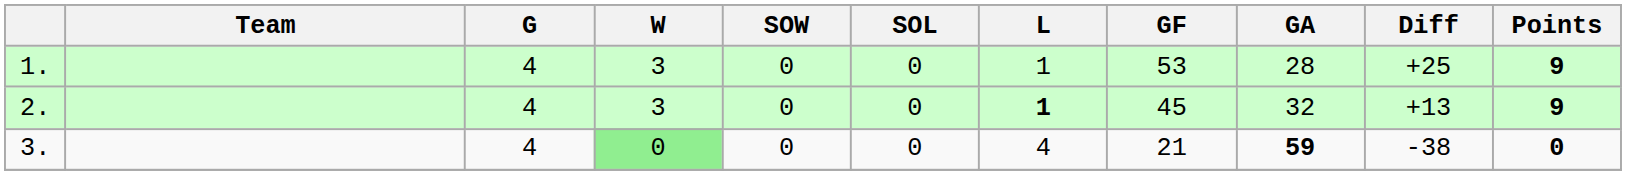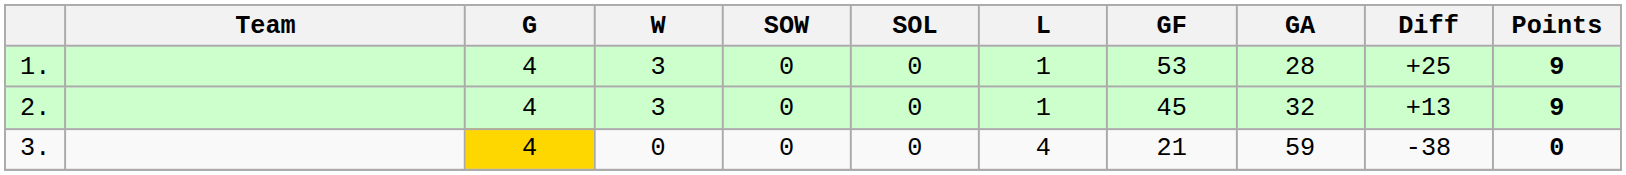(1043, 108) bold -> (1043, 108) normal
(530, 149) no background -> (530, 149) gold background
(658, 149) lightgreen background -> (658, 149) no background
(1300, 149) bold -> (1300, 149) normal
